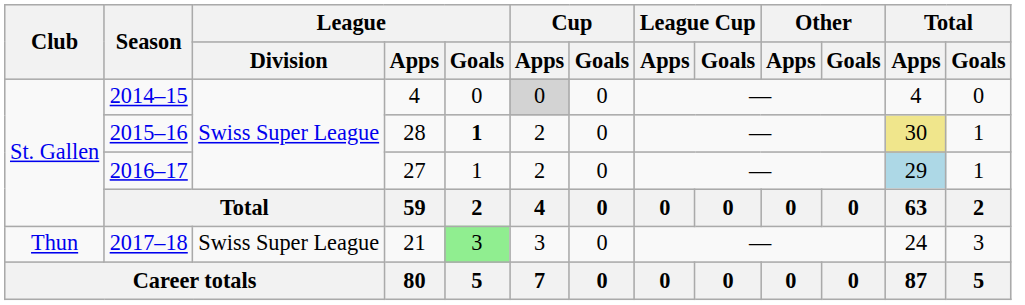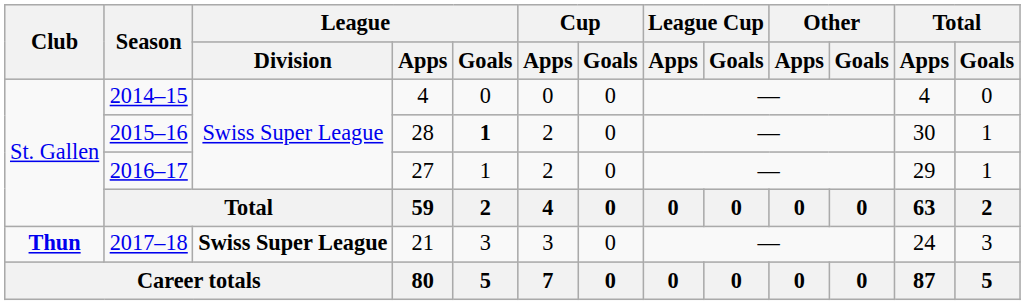(539, 96) lightgrey background -> (548, 96) no background
(916, 133) khaki background -> (924, 133) no background
(916, 170) lightblue background -> (924, 170) no background
(55, 244) normal -> (55, 244) bold
(289, 244) normal -> (293, 244) bold
(477, 244) lightgreen background -> (485, 244) no background
